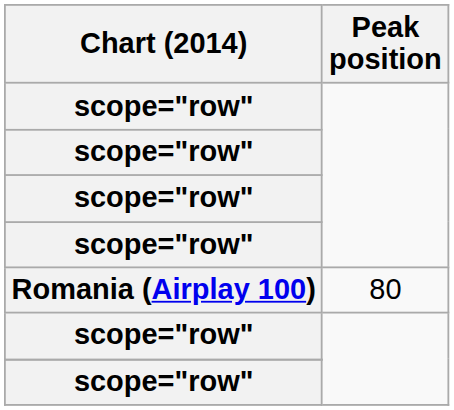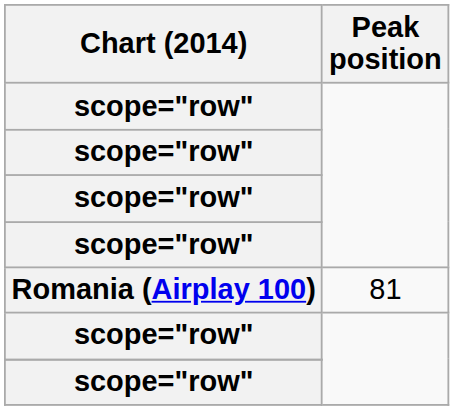(385, 289) 80 -> (385, 289) 81
